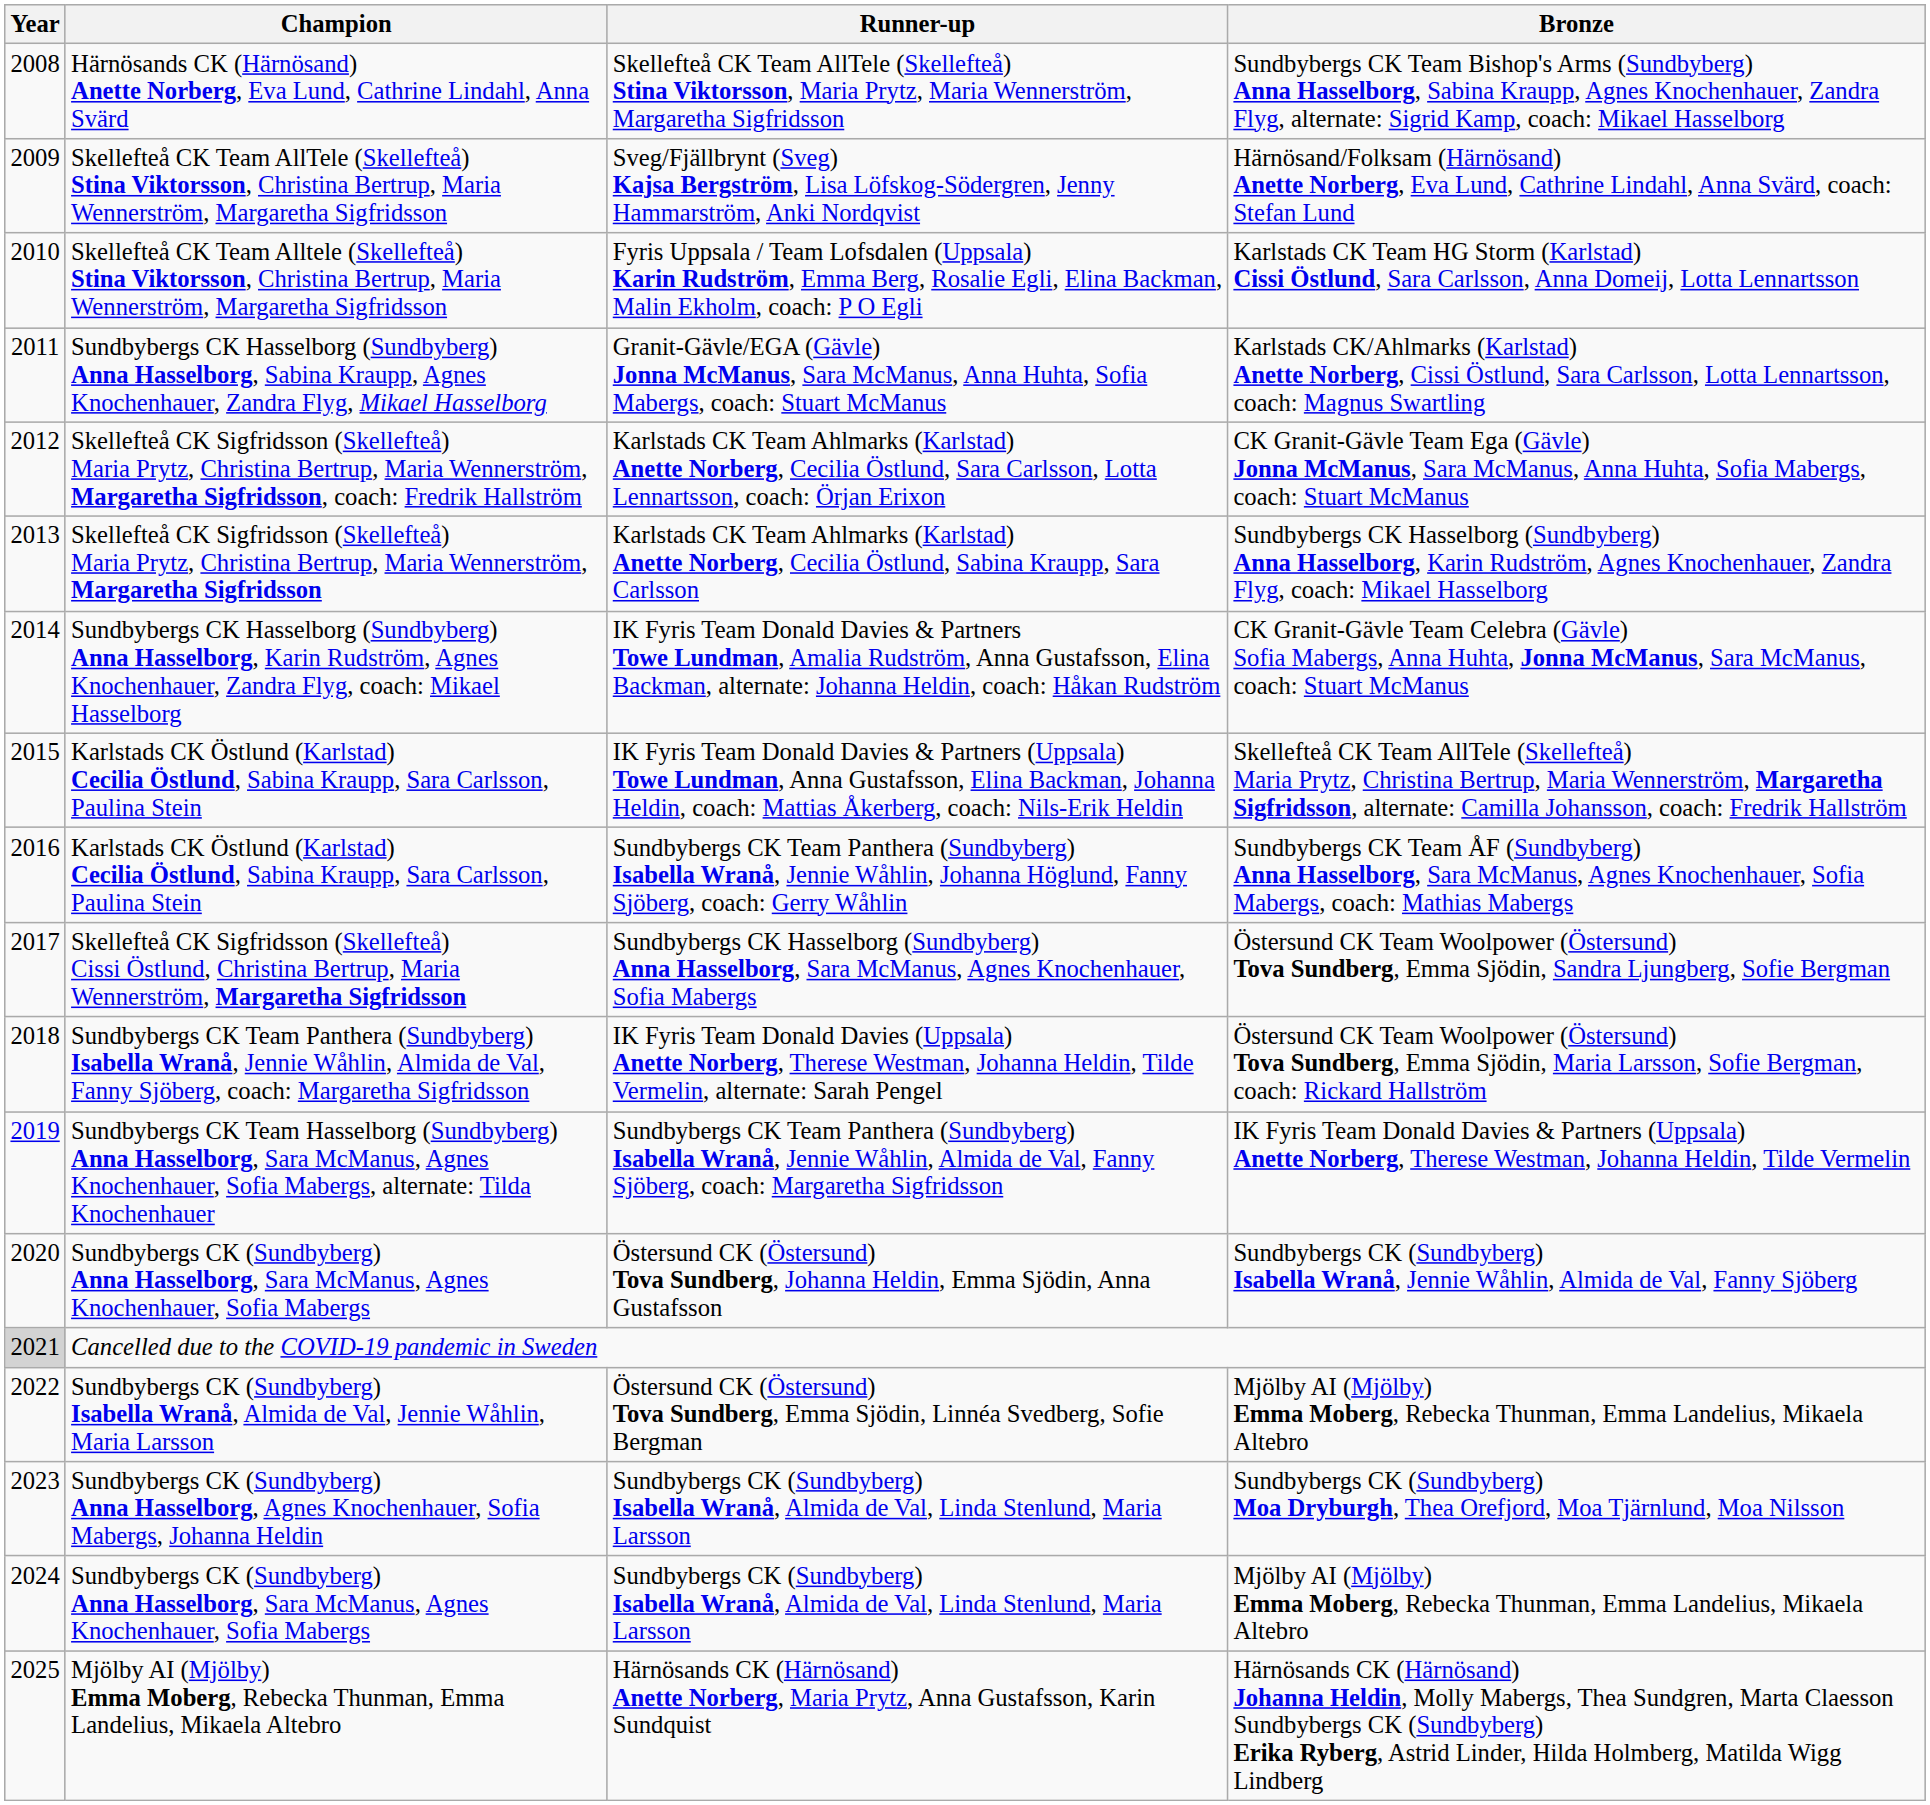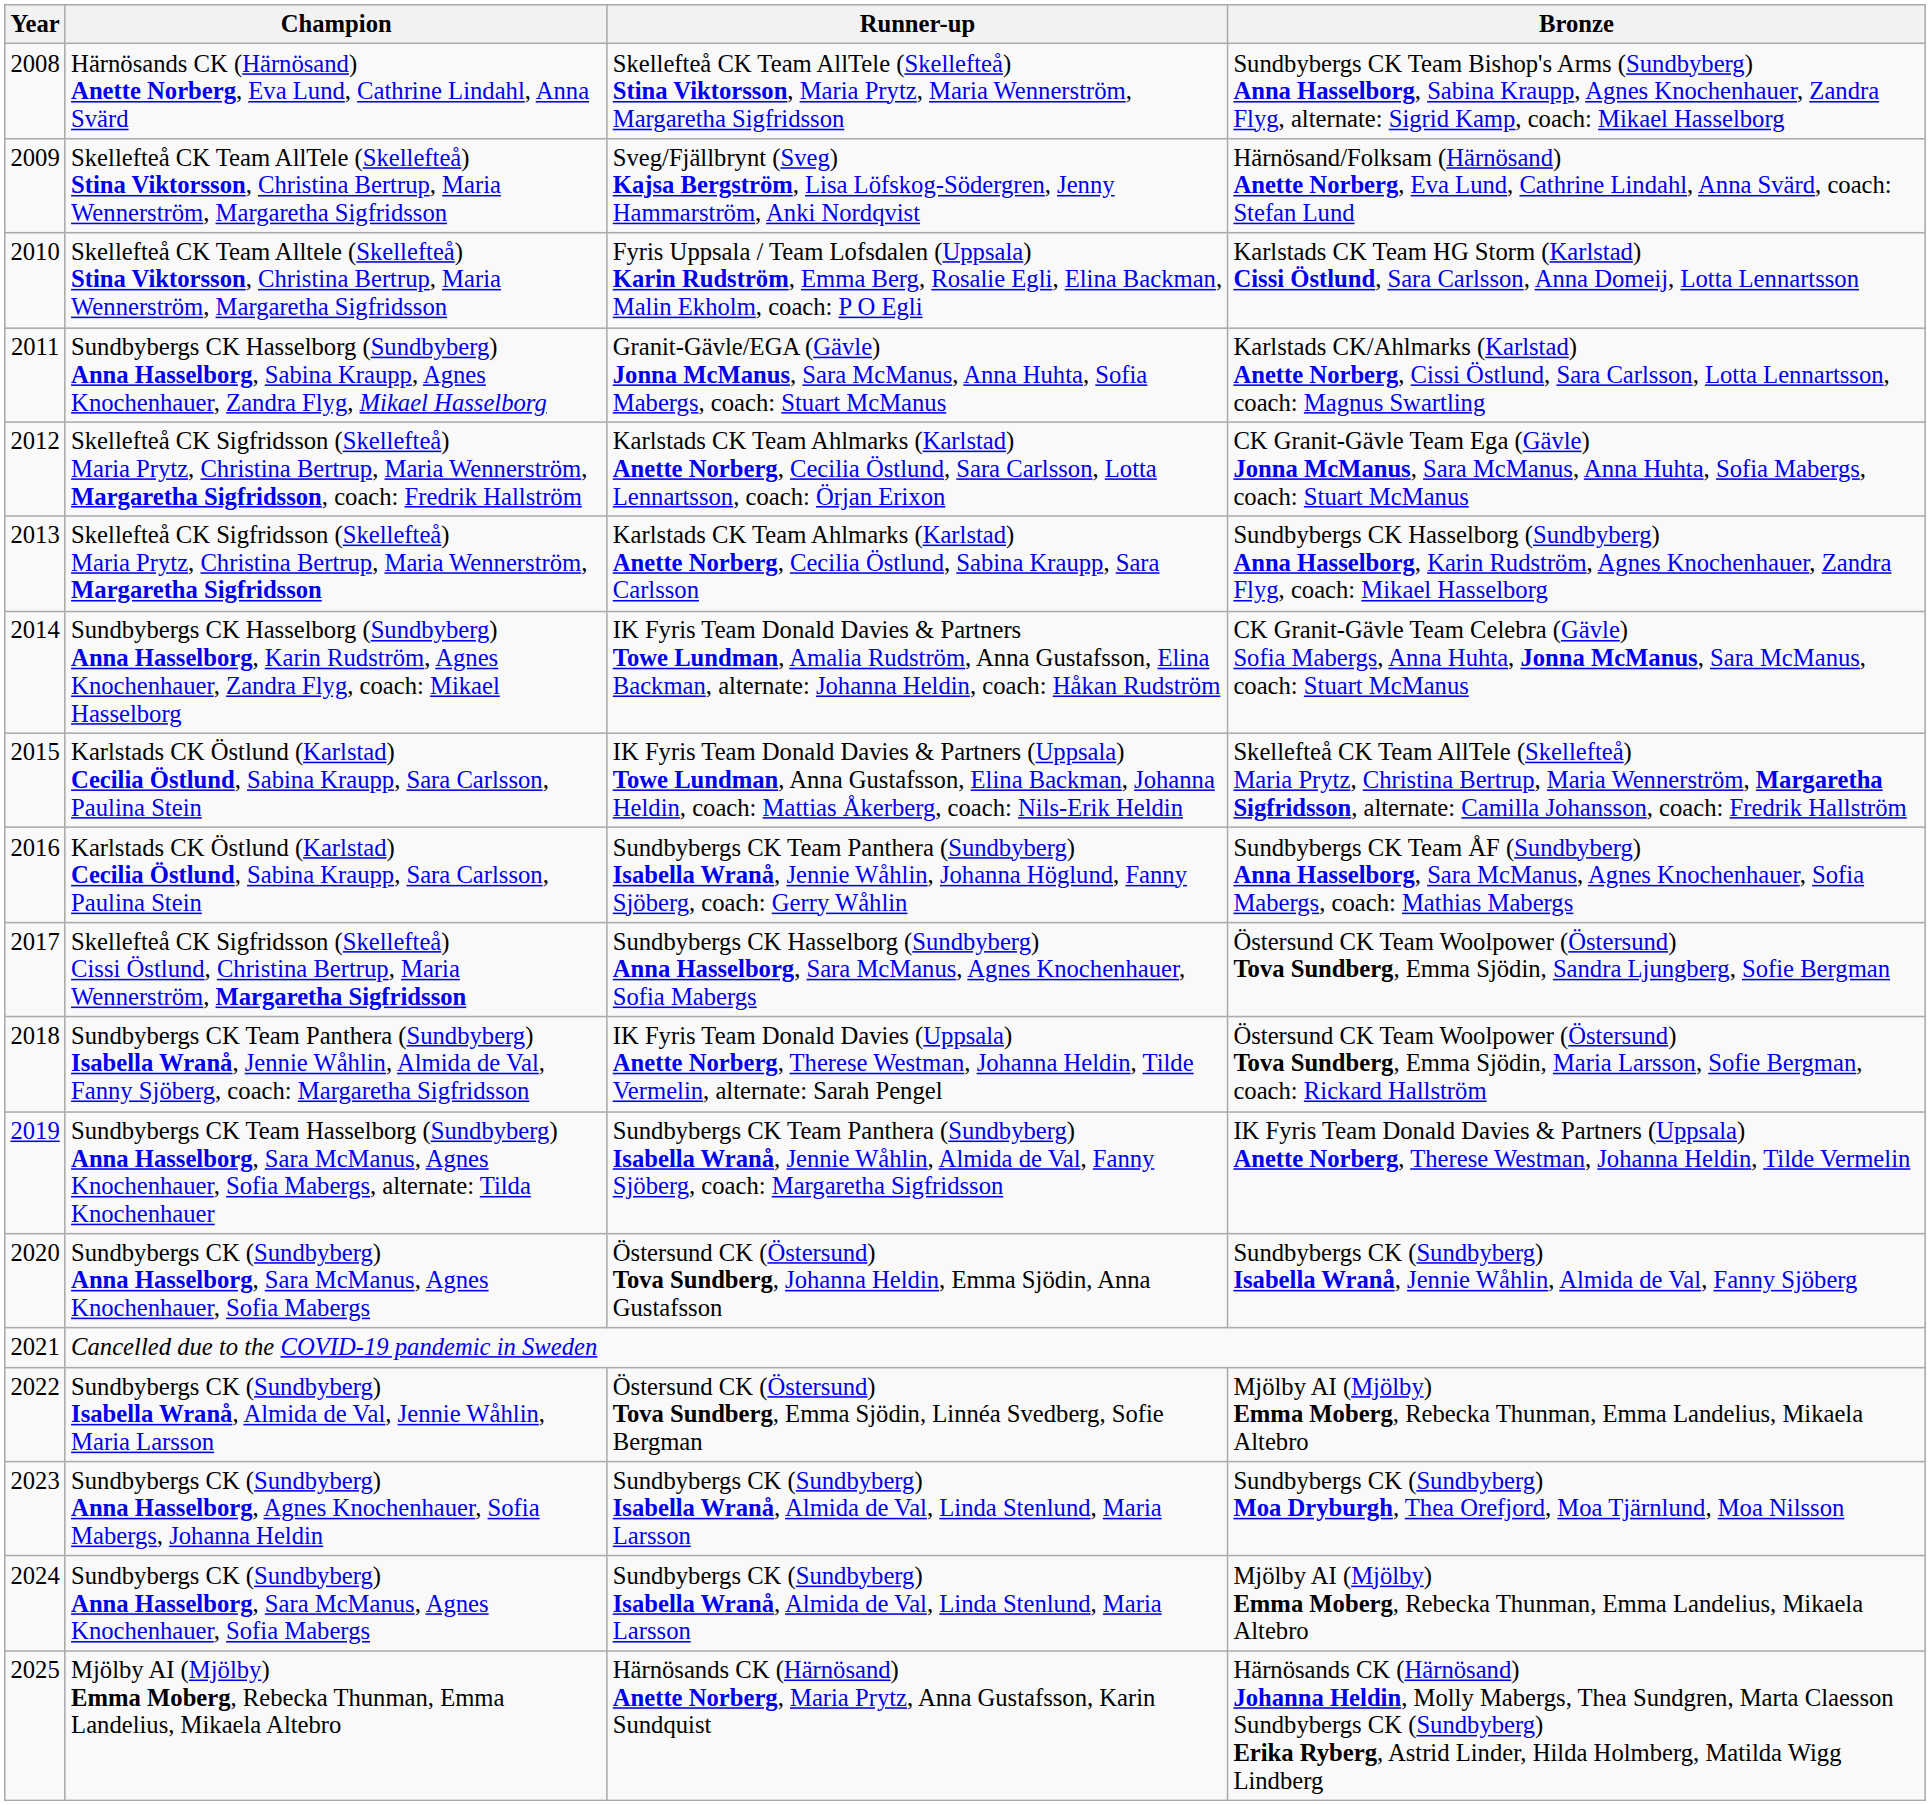(35, 1347) lightgrey background -> (35, 1347) no background
